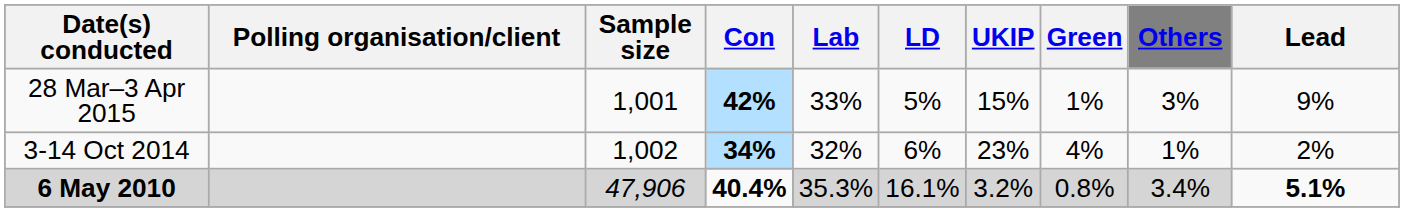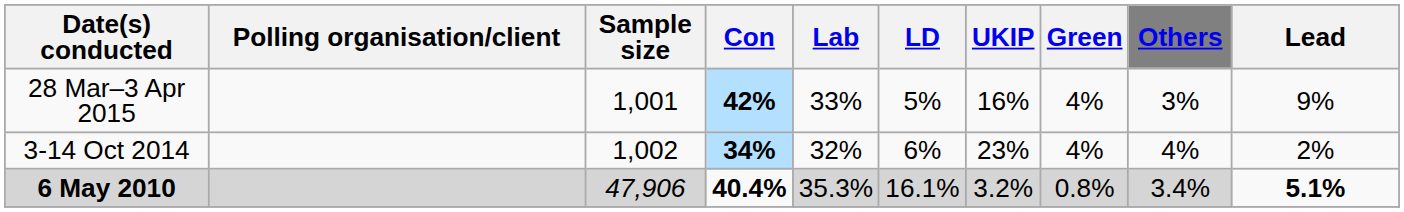(1003, 100) 15% -> (1003, 100) 16%
(1085, 100) 1% -> (1085, 100) 4%
(1180, 151) 1% -> (1180, 151) 4%
